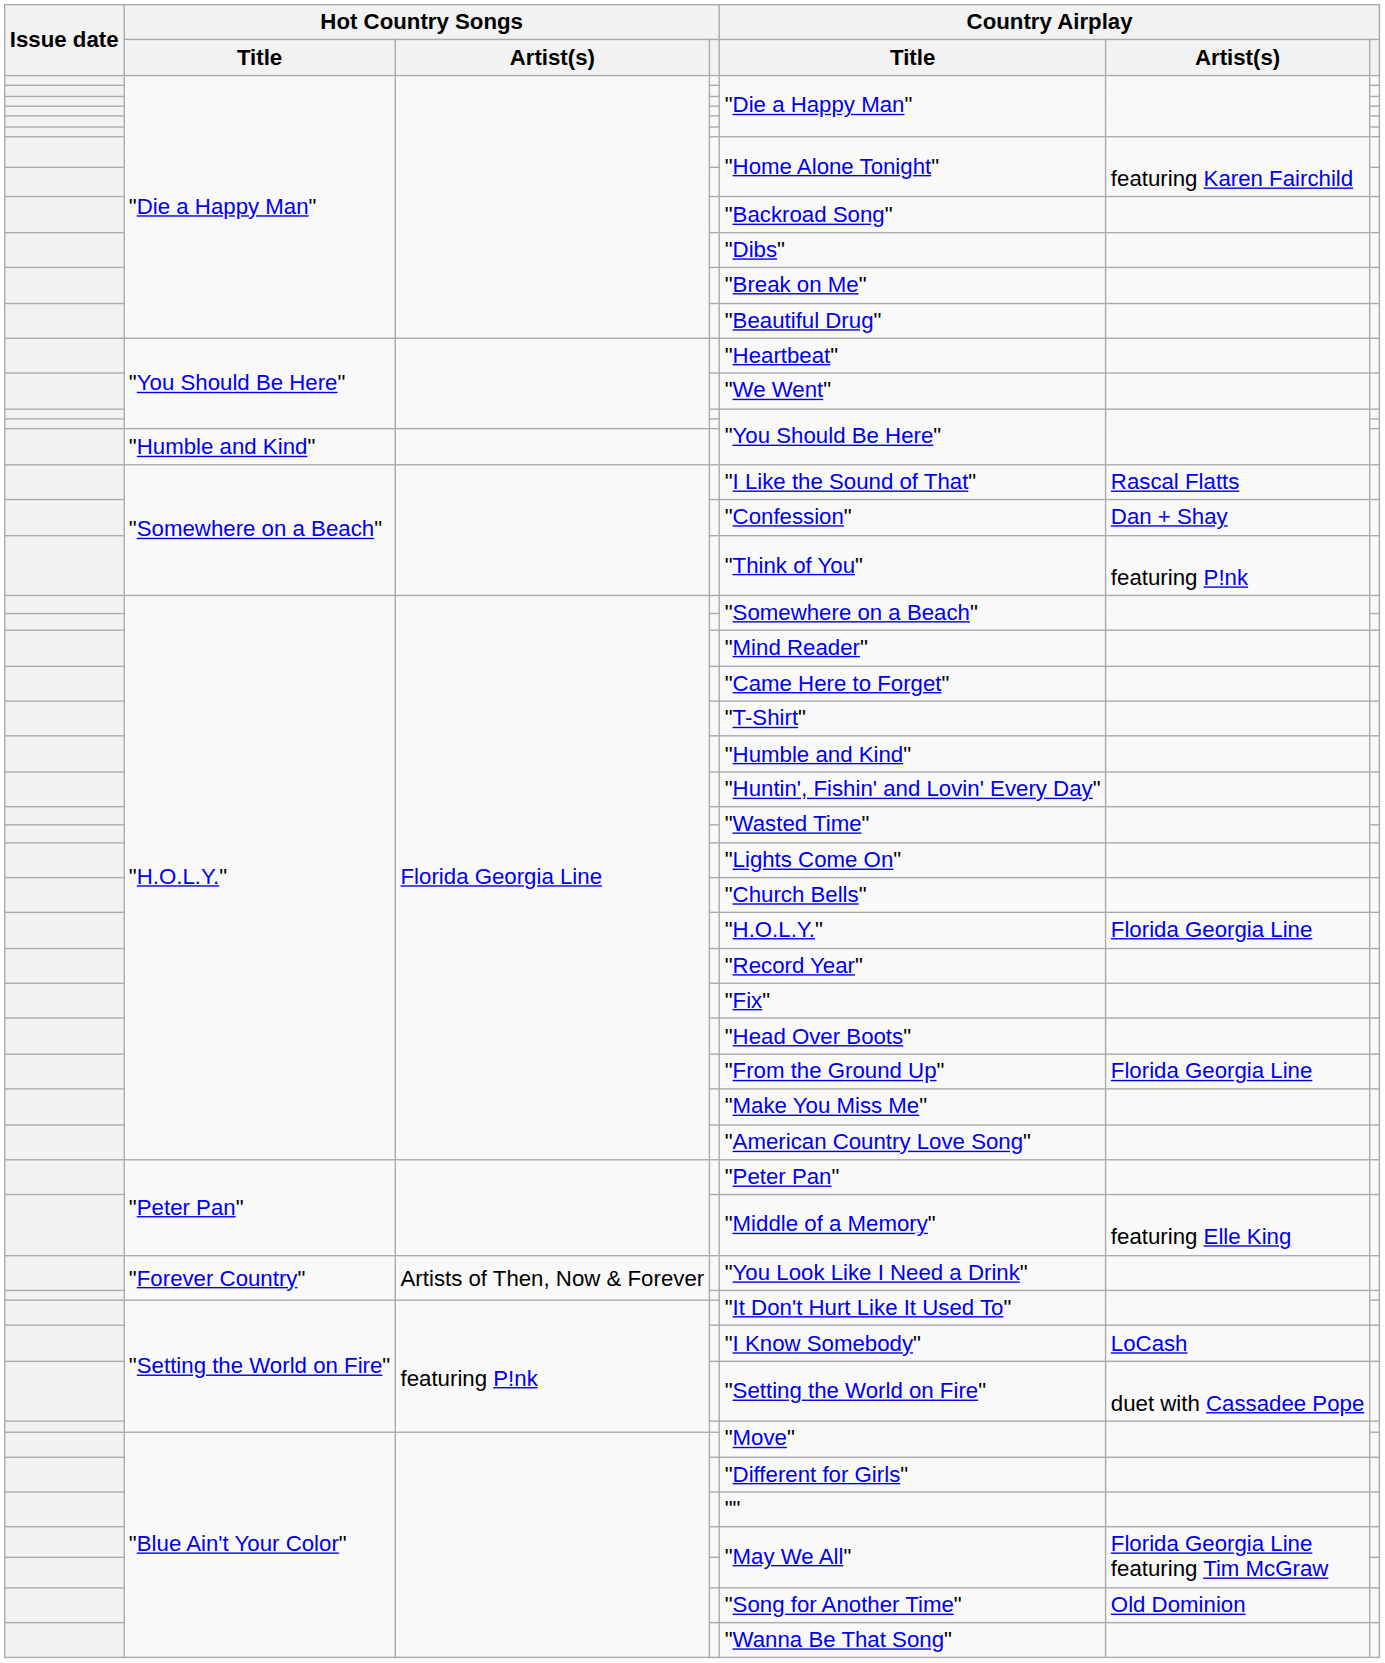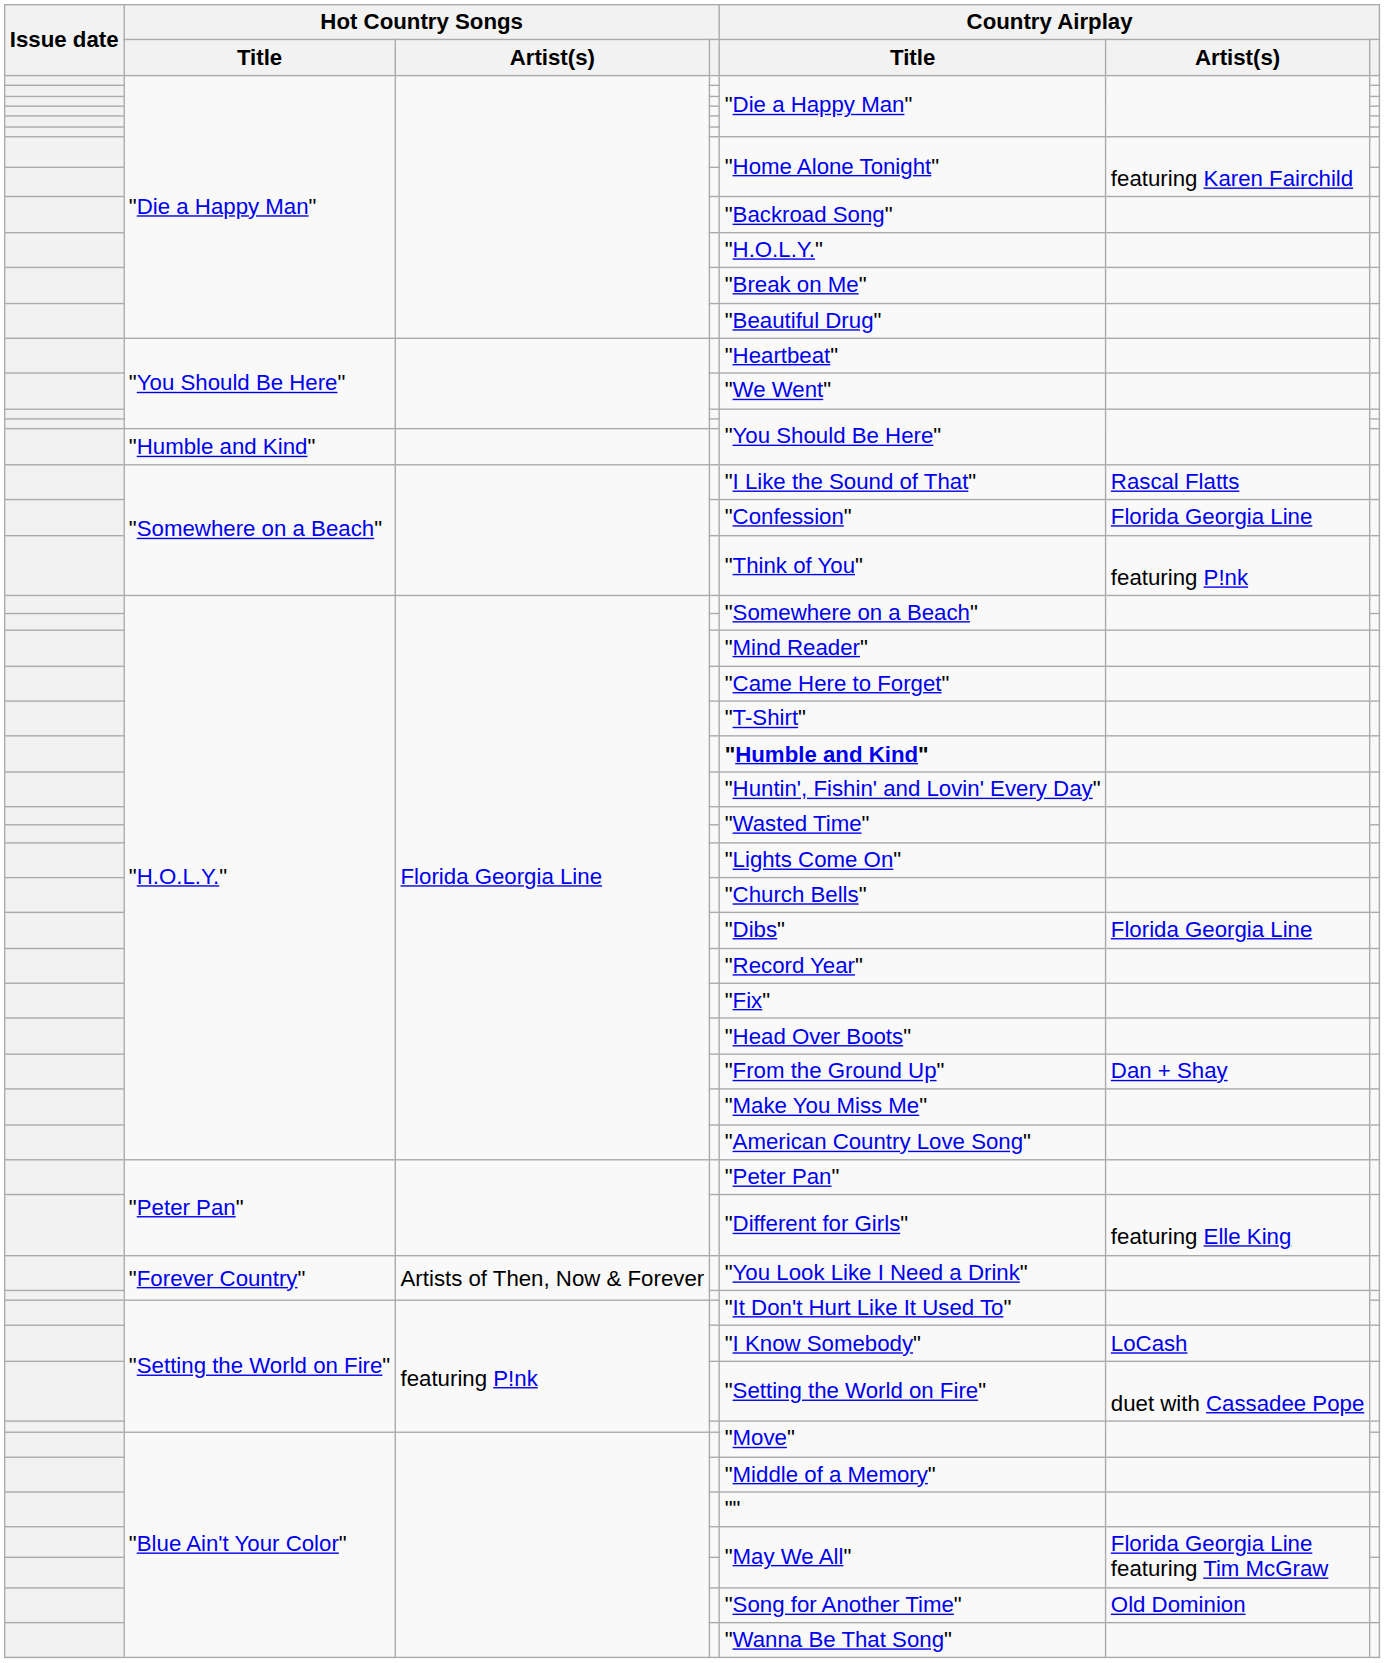(755, 249) "Dibs" -> (774, 249) "H.O.L.Y."
(1169, 517) Dan + Shay -> (1212, 517) Florida Georgia Line
(818, 753) normal -> (827, 753) bold
(774, 930) "H.O.L.Y." -> (755, 930) "Dibs"
(1212, 1071) Florida Georgia Line -> (1169, 1071) Dan + Shay
(830, 1224) "Middle of a Memory" -> (816, 1224) "Different for Girls"
(816, 1473) "Different for Girls" -> (830, 1473) "Middle of a Memory"
